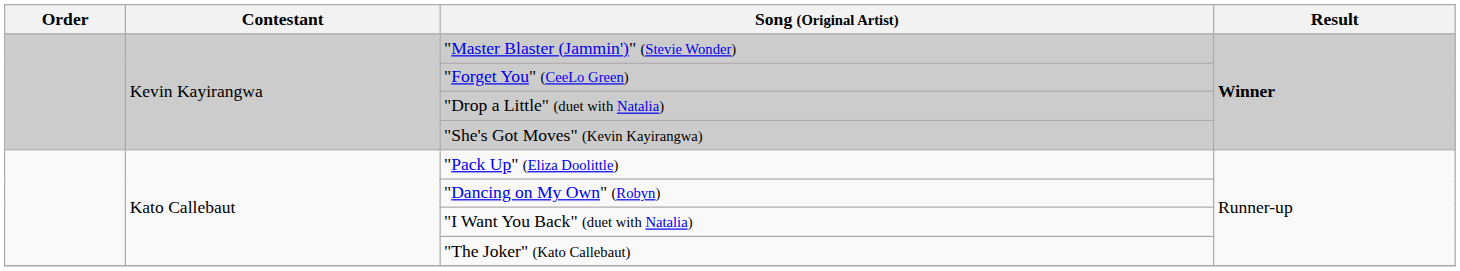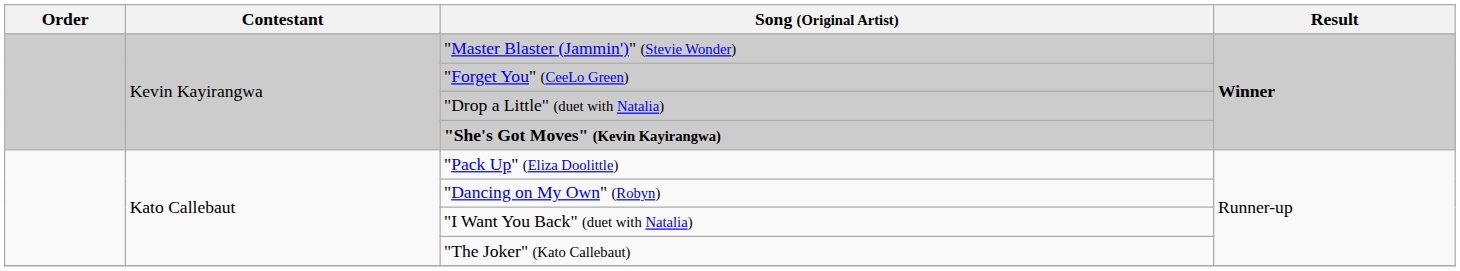(573, 135) normal -> (582, 135) bold
